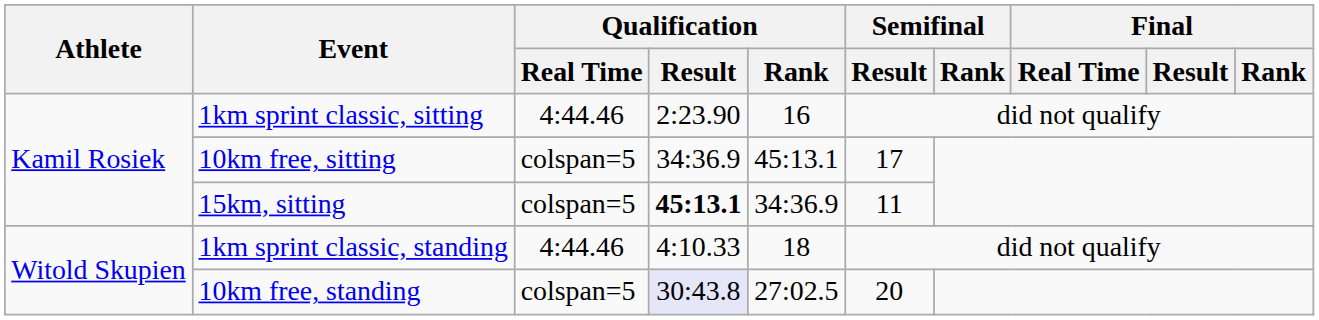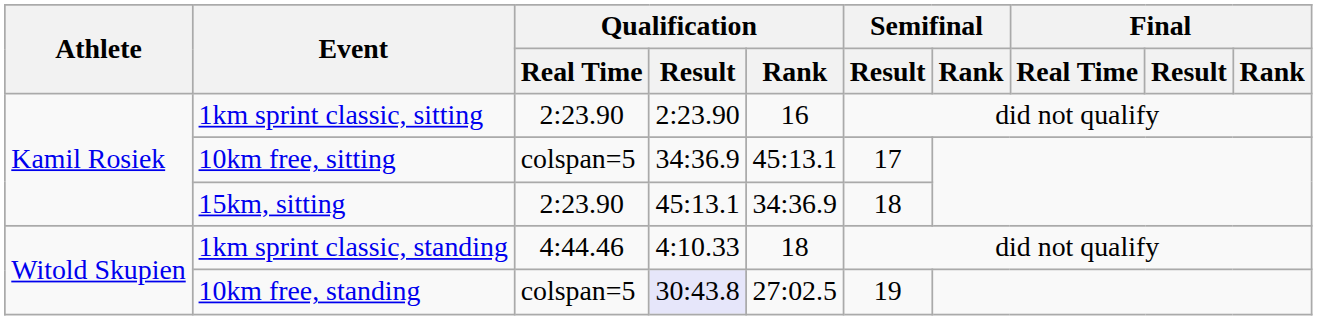(582, 114) 4:44.46 -> (582, 114) 2:23.90
(578, 203) colspan=5 -> (582, 203) 2:23.90
(698, 203) bold -> (698, 203) normal
(889, 203) 11 -> (888, 203) 18
(889, 291) 20 -> (888, 291) 19
